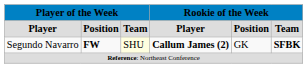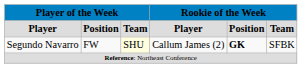(92, 45) bold -> (91, 45) normal
(191, 45) bold -> (188, 45) normal
(241, 45) normal -> (237, 45) bold
(287, 45) bold -> (282, 45) normal
